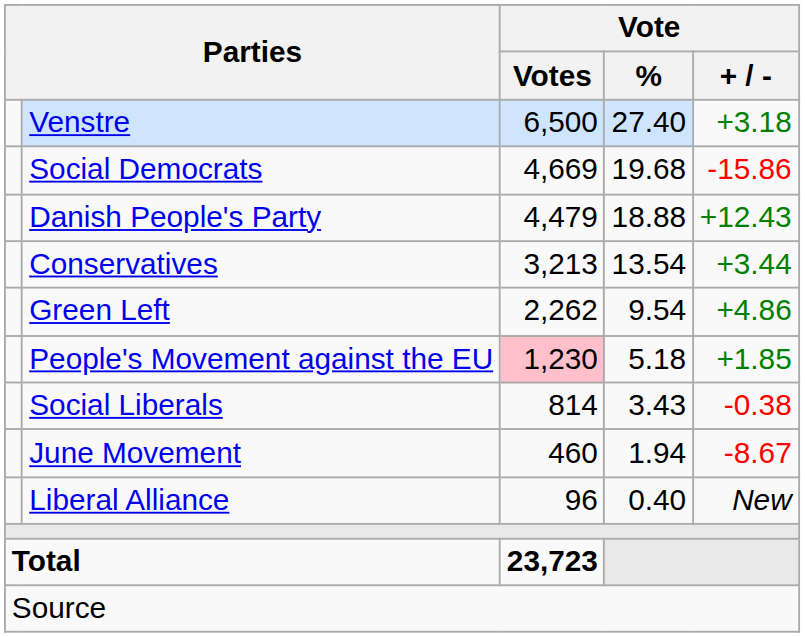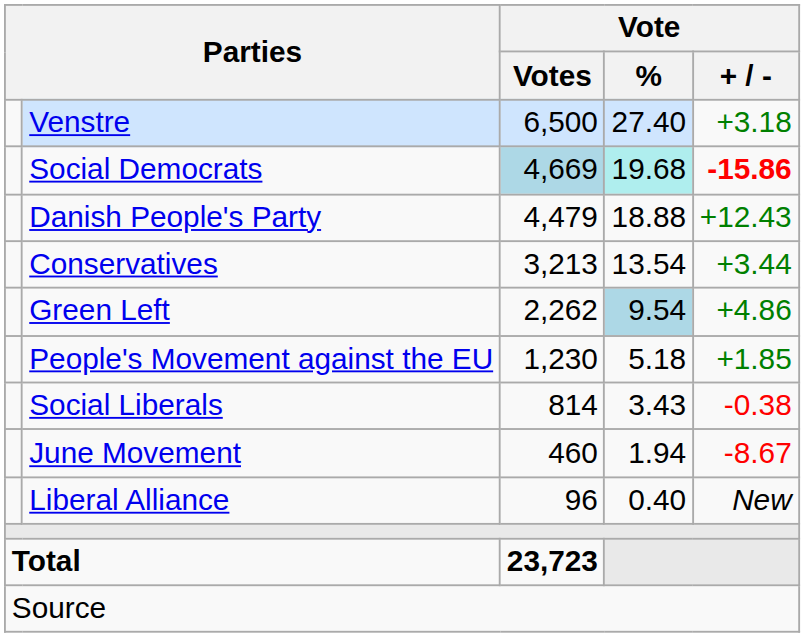(561, 169) no background -> (561, 169) lightblue background
(649, 169) no background -> (649, 169) paleturquoise background
(749, 169) normal -> (749, 169) bold
(657, 311) no background -> (657, 311) lightblue background
(561, 358) pink background -> (561, 358) no background
